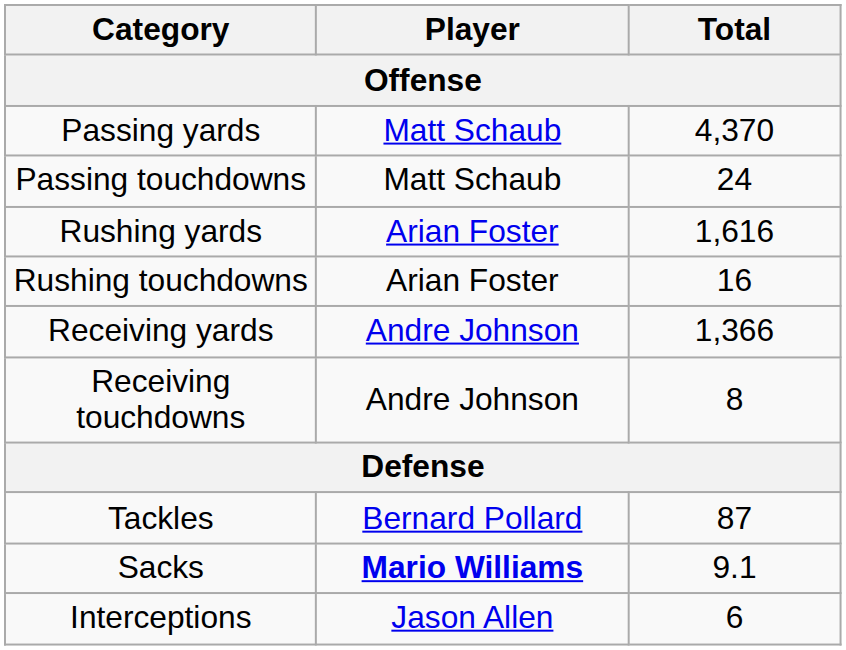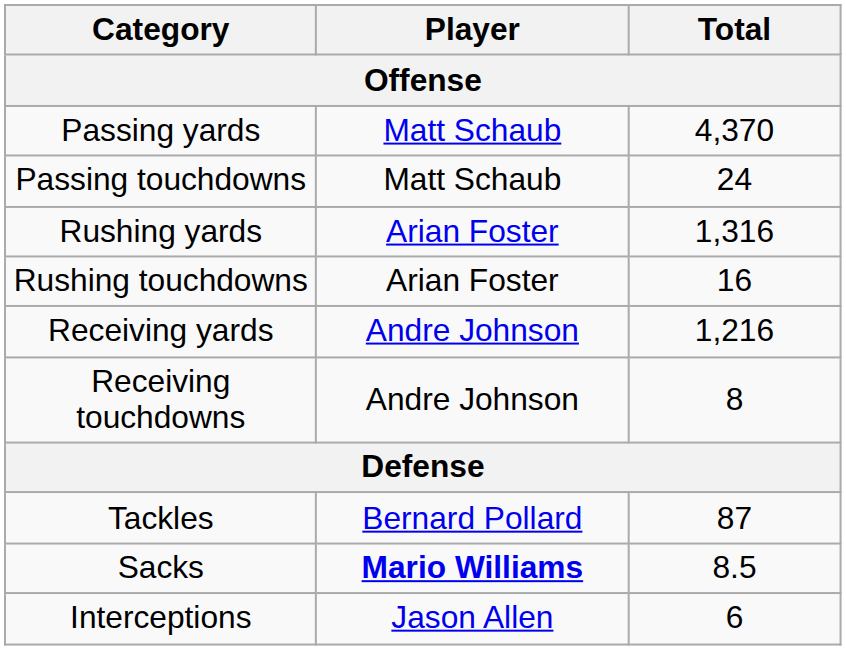(734, 230) 1,616 -> (734, 230) 1,316
(734, 331) 1,366 -> (734, 331) 1,216
(734, 567) 9.1 -> (734, 567) 8.5
